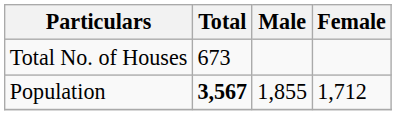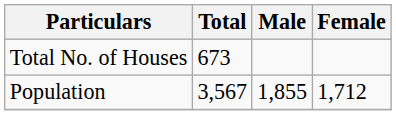(222, 92) bold -> (222, 92) normal
